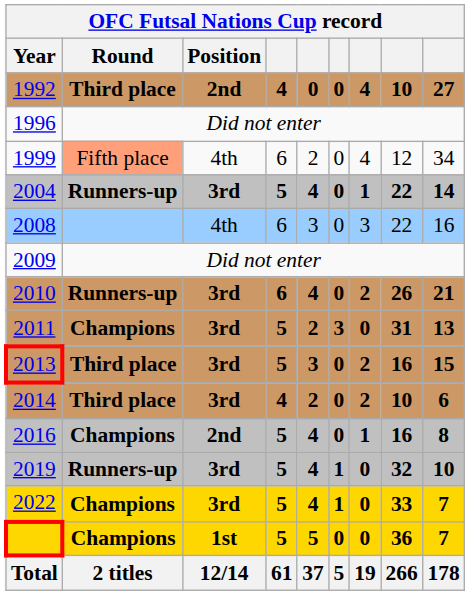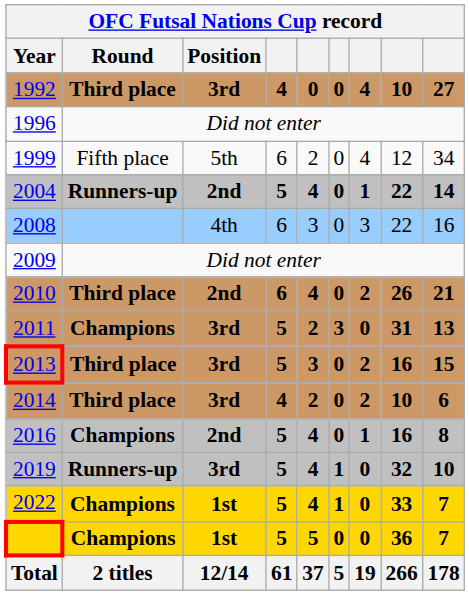(224, 89) 2nd -> (224, 89) 3rd
(123, 157) lightsalmon background -> (123, 157) no background
(224, 157) 4th -> (224, 157) 5th
(224, 191) 3rd -> (224, 191) 2nd
(123, 293) Runners-up -> (123, 293) Third place
(224, 293) 3rd -> (224, 293) 2nd
(224, 503) 3rd -> (224, 503) 1st
